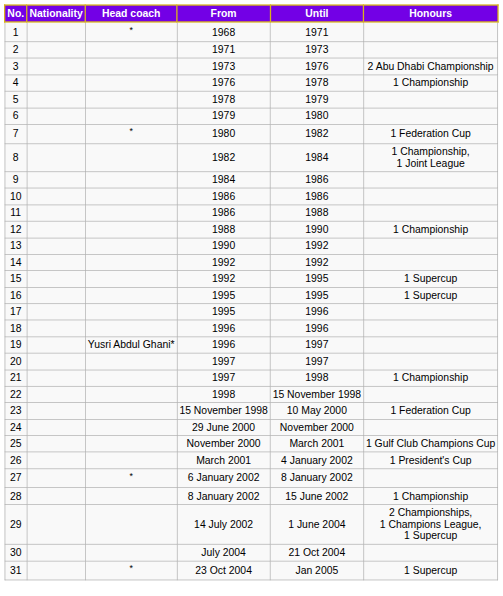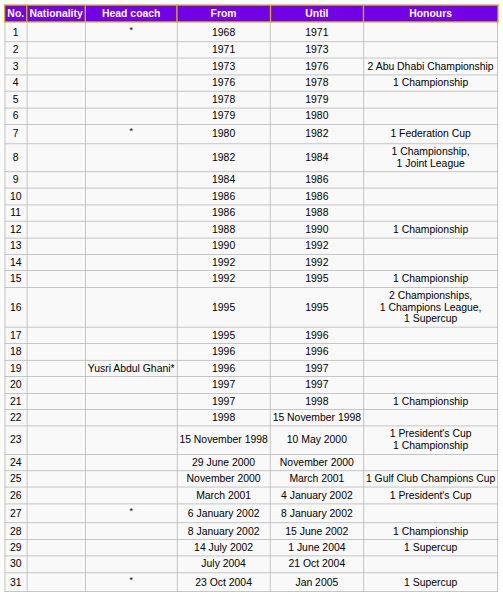(431, 279) 1 Supercup -> (431, 279) 1 Championship
(431, 295) 1 Supercup -> (431, 307) 2 Championships, 1 Champions League, 1 Supercup
(431, 411) 1 Federation Cup -> (431, 440) 1 President's Cup 1 Championship
(431, 524) 2 Championships, 1 Champions League, 1 Supercup -> (431, 548) 1 Supercup
